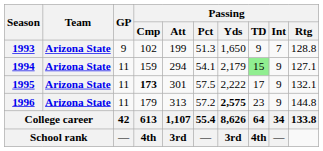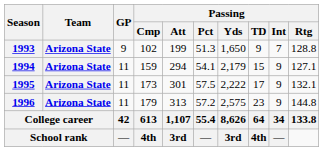(259, 66) lightgreen background -> (259, 66) no background
(148, 84) bold -> (148, 84) normal
(233, 102) bold -> (233, 102) normal
